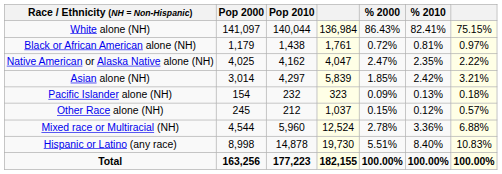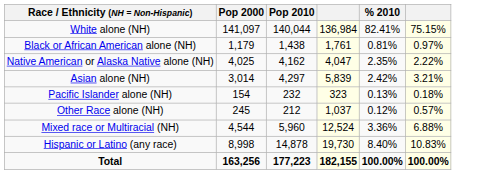- column: (382, 12)
